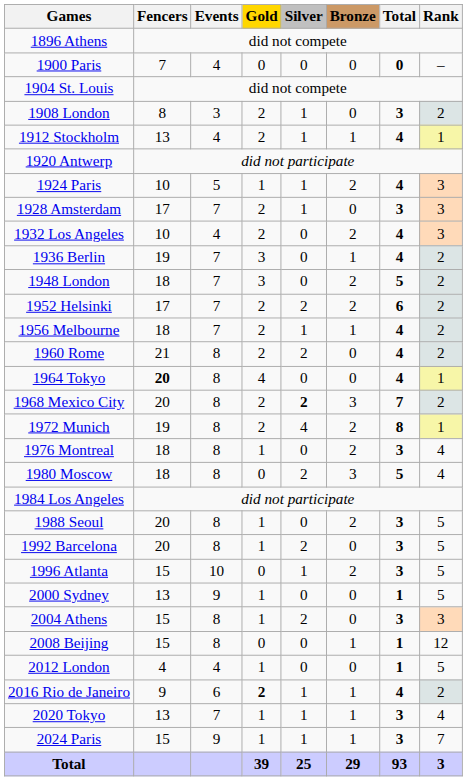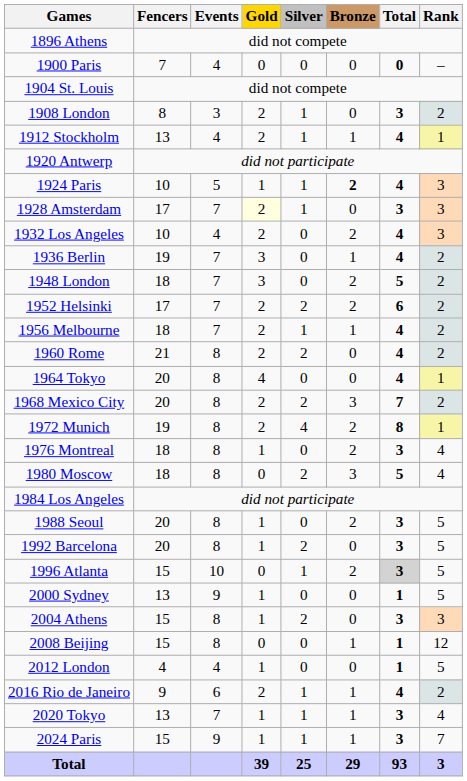(353, 185) normal -> (353, 185) bold
(262, 209) no background -> (262, 209) lightyellow background
(162, 378) bold -> (162, 378) normal
(304, 402) bold -> (304, 402) normal
(399, 570) no background -> (399, 570) lightgrey background
(262, 691) bold -> (262, 691) normal
